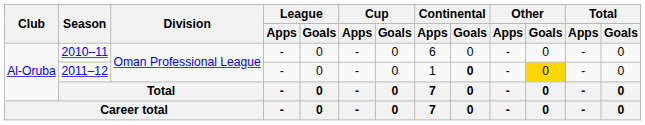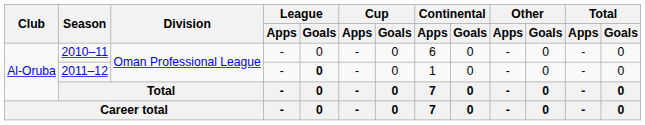(319, 71) normal -> (319, 71) bold
(470, 71) bold -> (470, 71) normal
(546, 71) gold background -> (546, 71) no background
